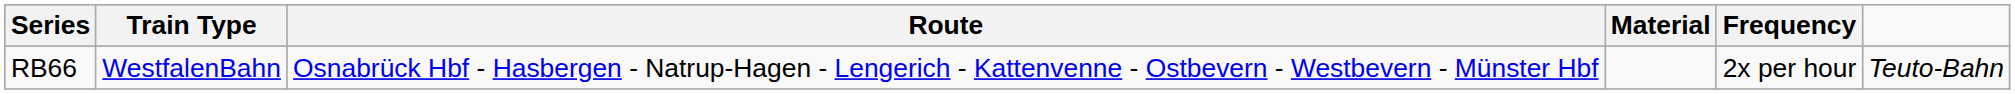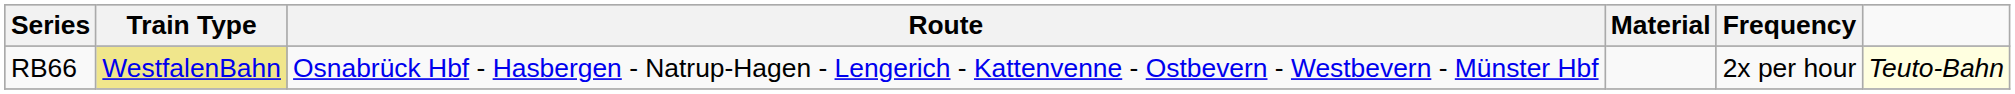(192, 67) no background -> (192, 67) khaki background
(1936, 67) no background -> (1936, 67) lightyellow background
